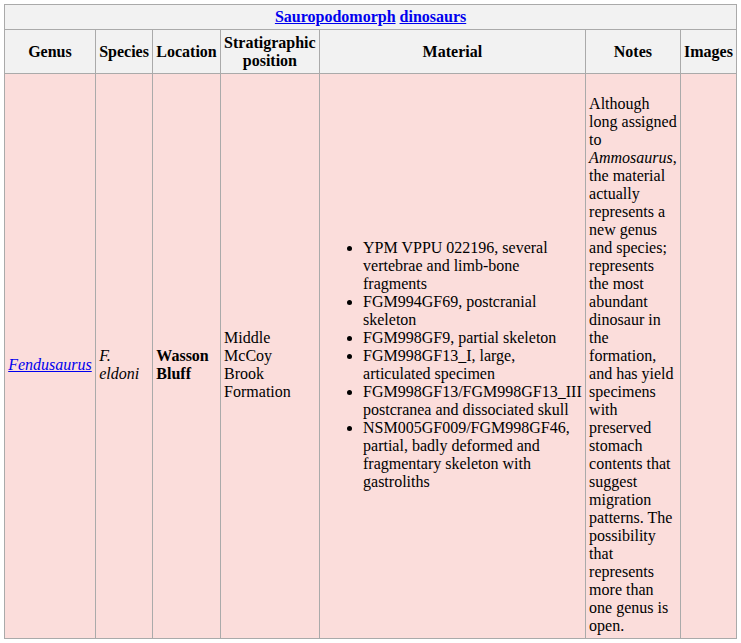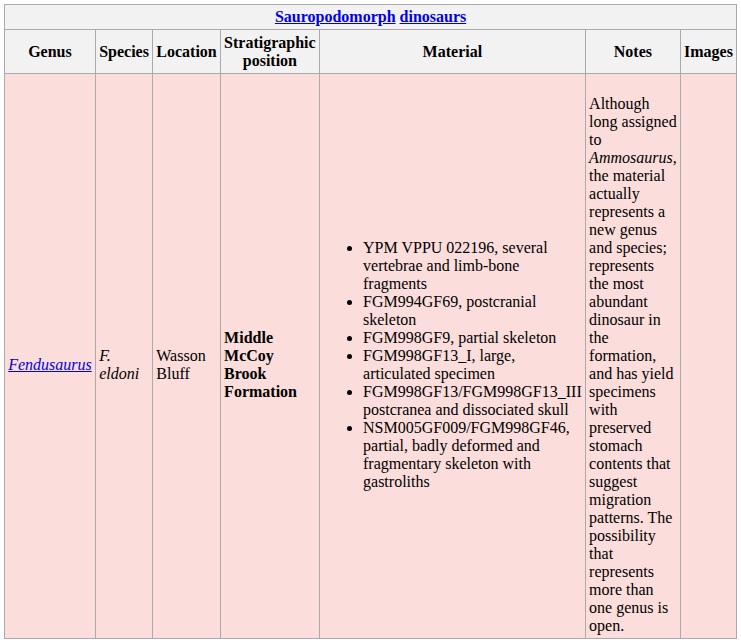(183, 364) bold -> (181, 364) normal
(257, 364) normal -> (261, 364) bold
